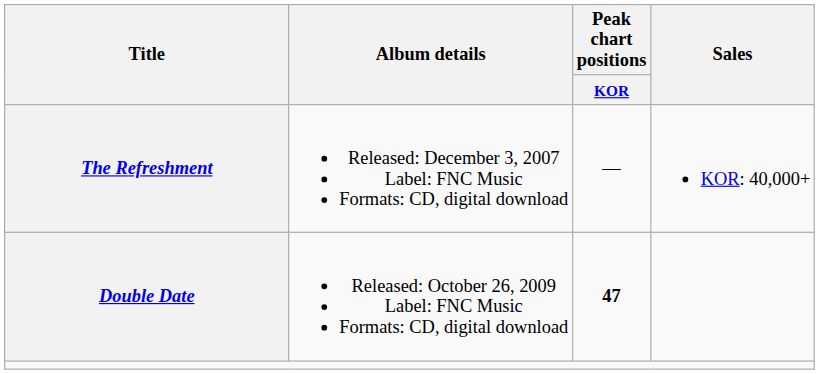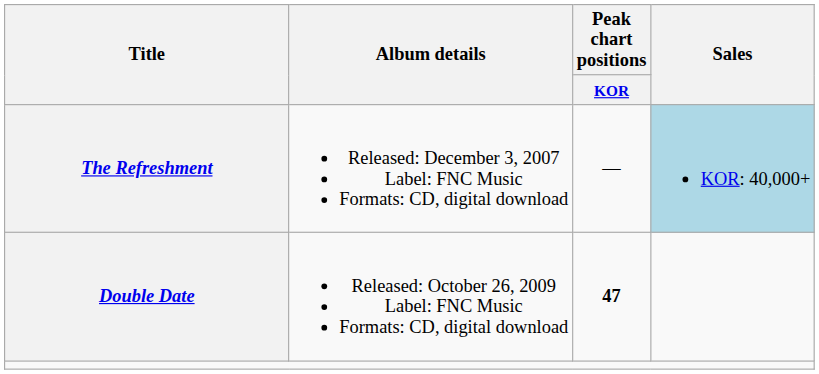(733, 179) no background -> (733, 179) lightblue background
